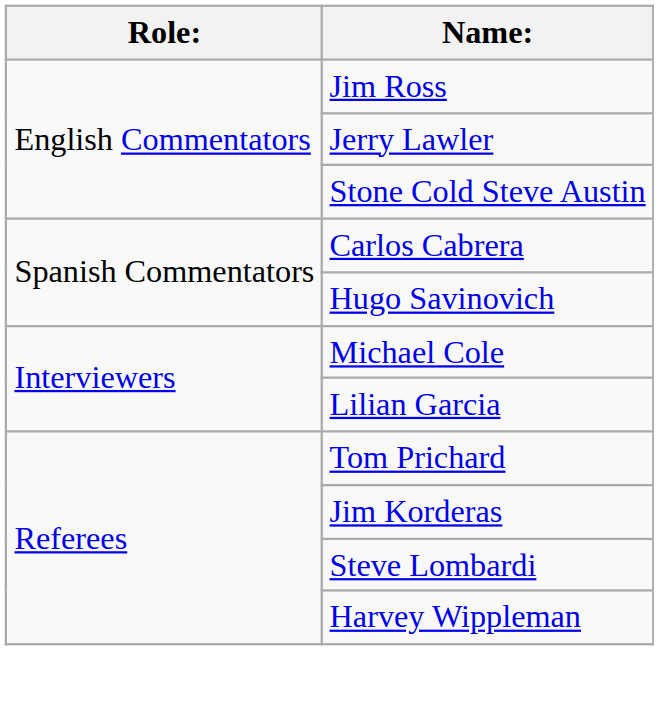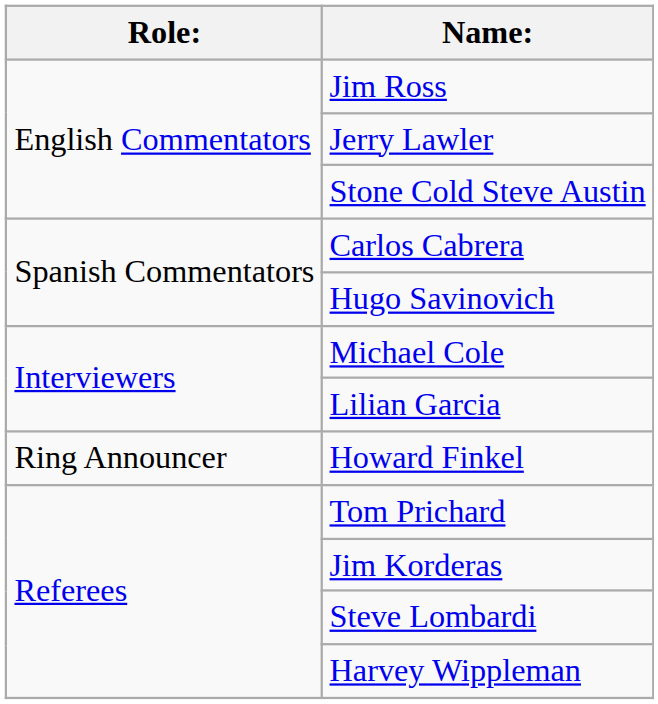+ row: (427, 457)
